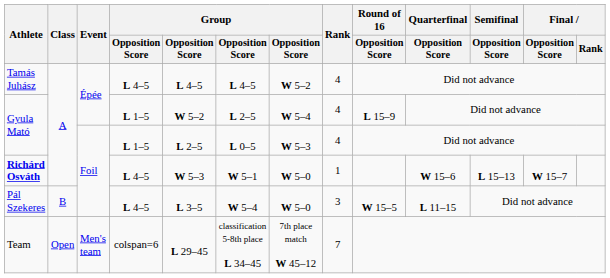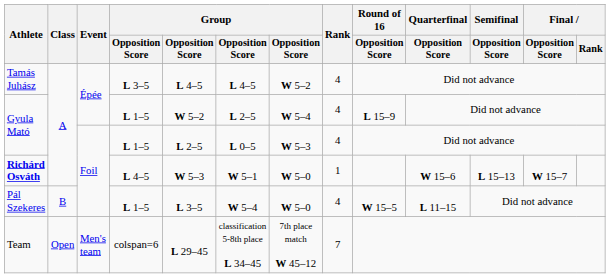(136, 85) L 4–5 -> (136, 85) L 3–5
(136, 208) L 4–5 -> (136, 208) L 1–5
(338, 201) 3 -> (338, 201) 4
